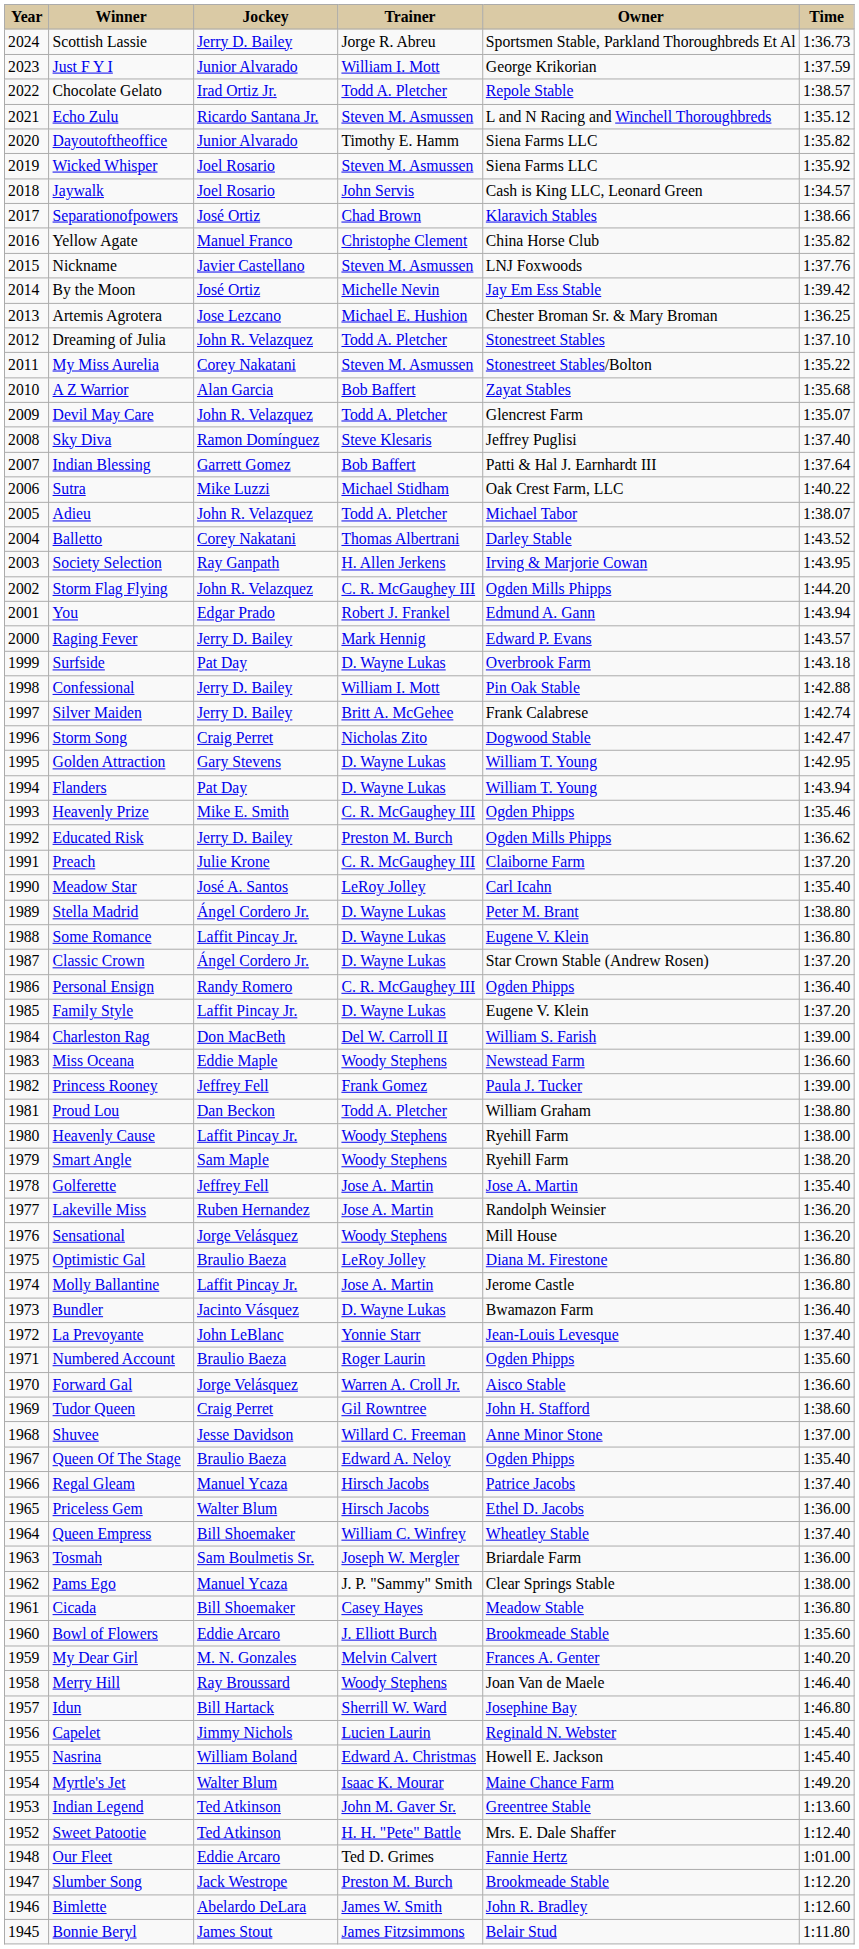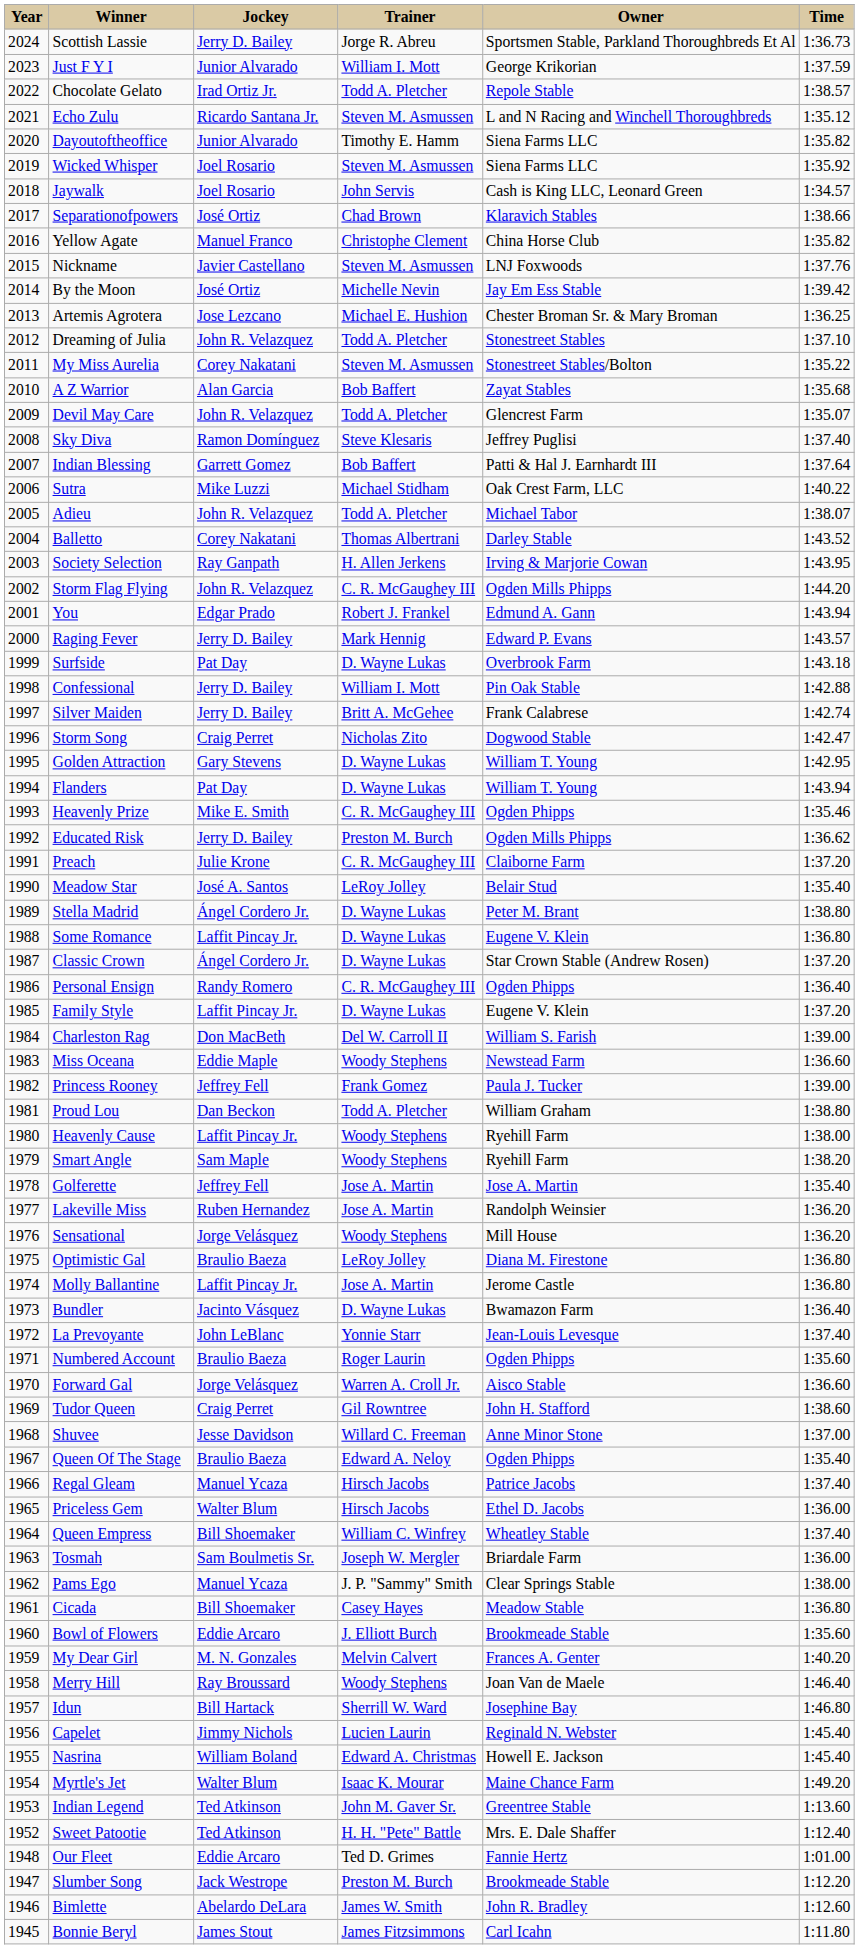(519, 887) Carl Icahn -> (521, 887) Belair Stud
(521, 1931) Belair Stud -> (519, 1931) Carl Icahn
